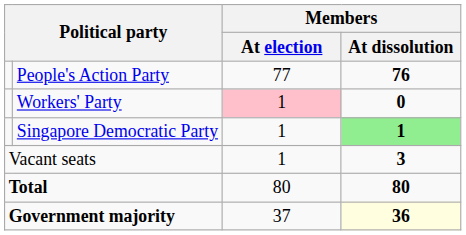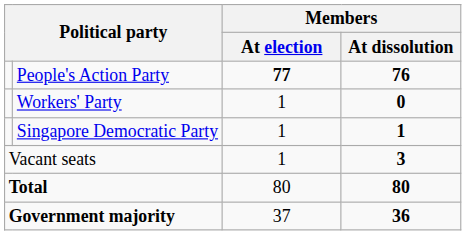(282, 74) normal -> (282, 74) bold
(282, 103) pink background -> (282, 103) no background
(401, 131) lightgreen background -> (401, 131) no background
(401, 215) lightyellow background -> (401, 215) no background
